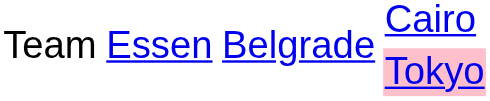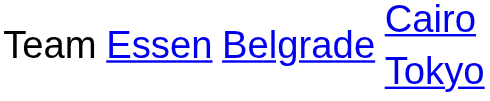(435, 71) pink background -> (435, 71) no background
